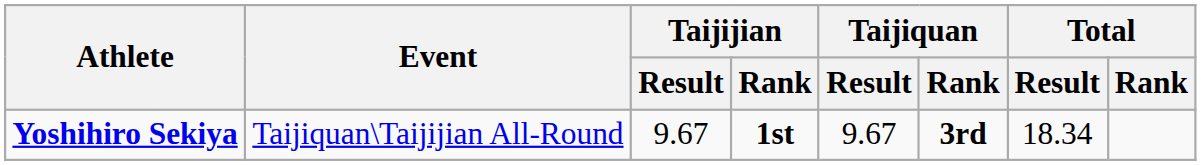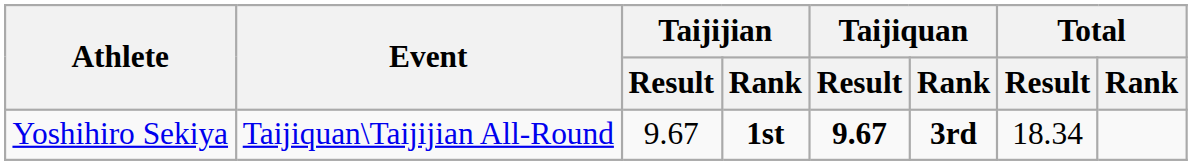(125, 134) bold -> (120, 134) normal
(869, 134) normal -> (859, 134) bold
